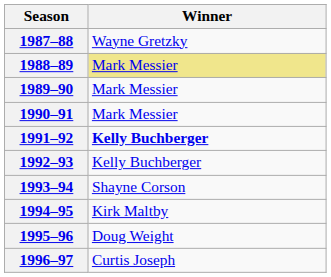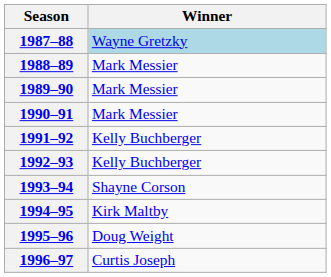(140, 41) no background -> (140, 41) lightblue background
(135, 65) khaki background -> (135, 65) no background
(150, 138) bold -> (147, 138) normal
